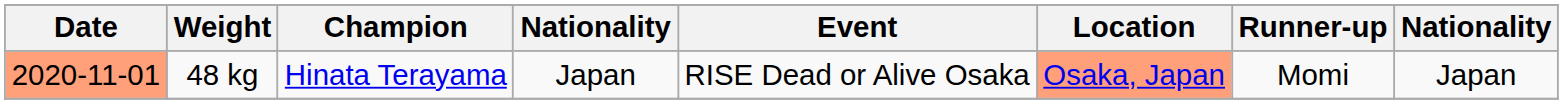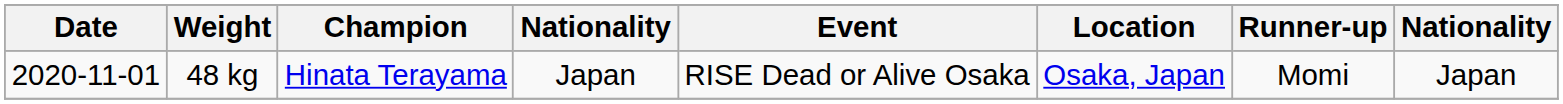(86, 74) lightsalmon background -> (86, 74) no background
(1134, 74) lightsalmon background -> (1134, 74) no background
